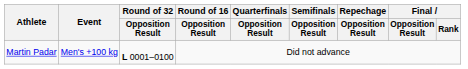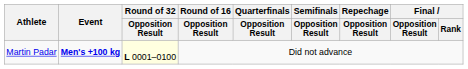(89, 53) normal -> (90, 53) bold
(148, 58) no background -> (150, 58) lightyellow background
